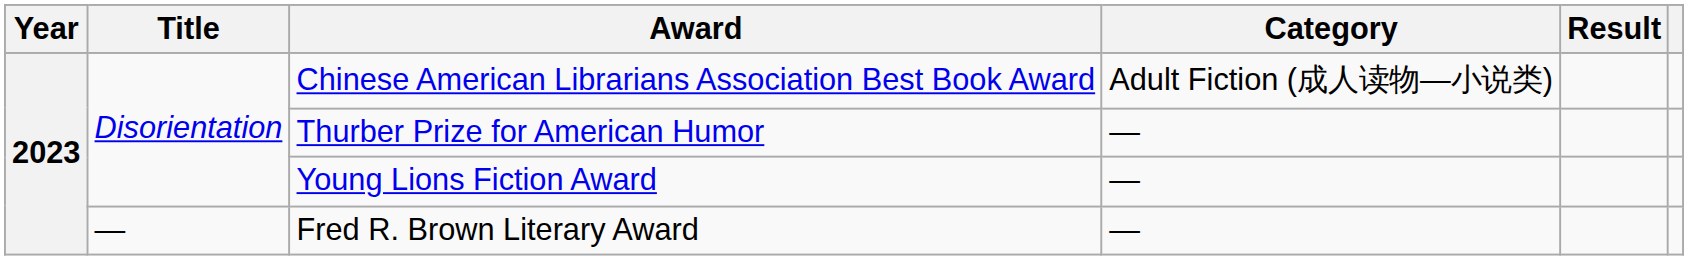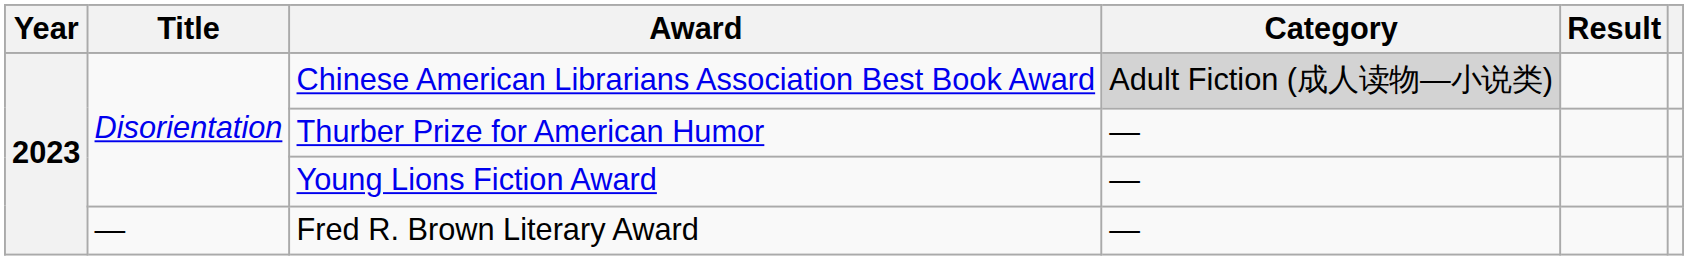(1331, 79) no background -> (1331, 79) lightgrey background
